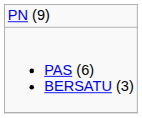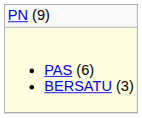(71, 78) no background -> (71, 78) lightyellow background
